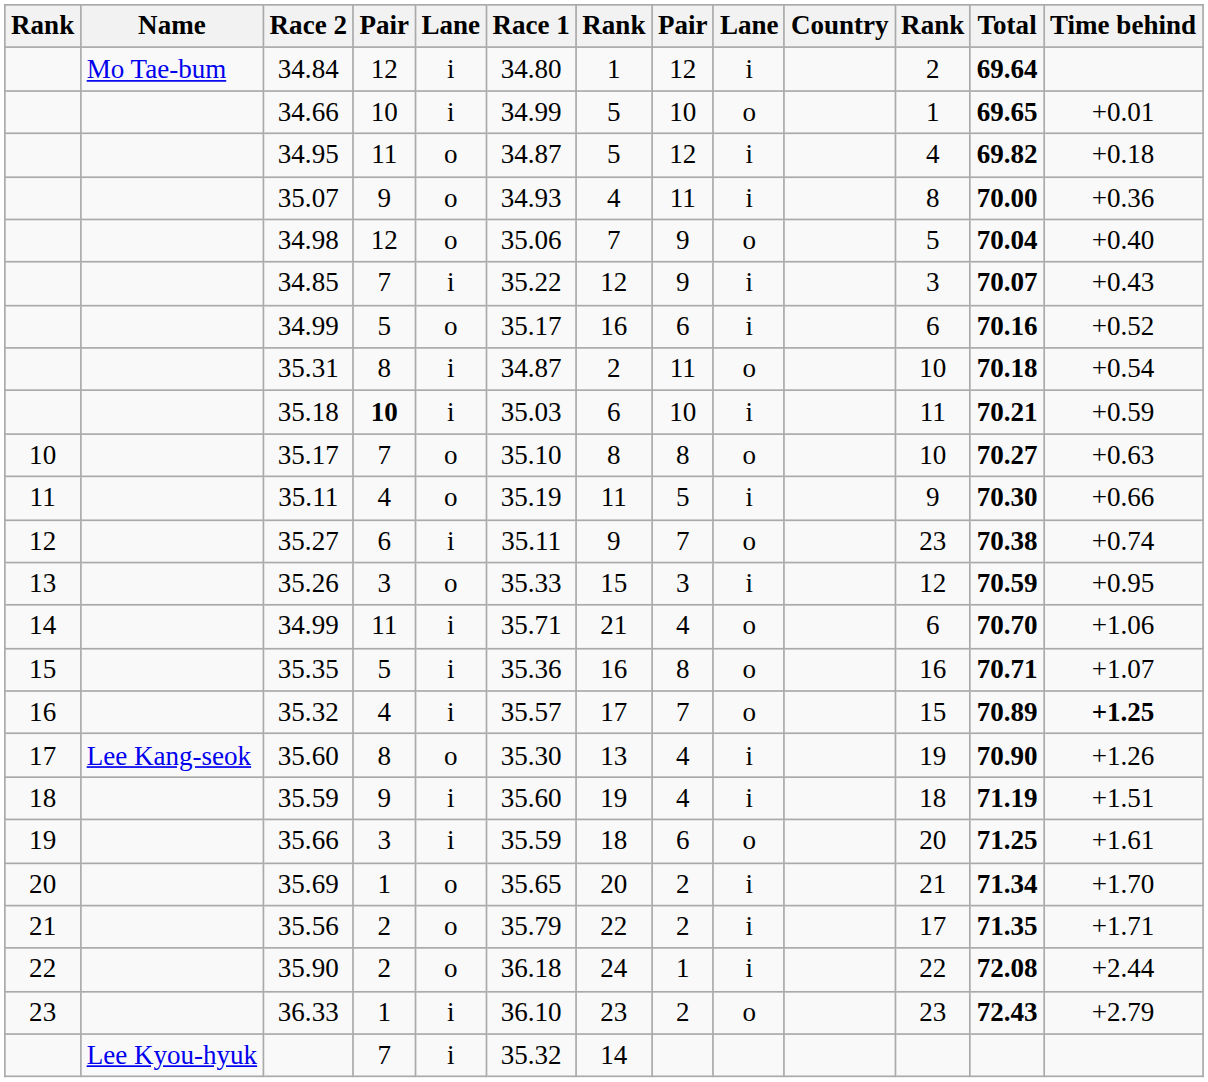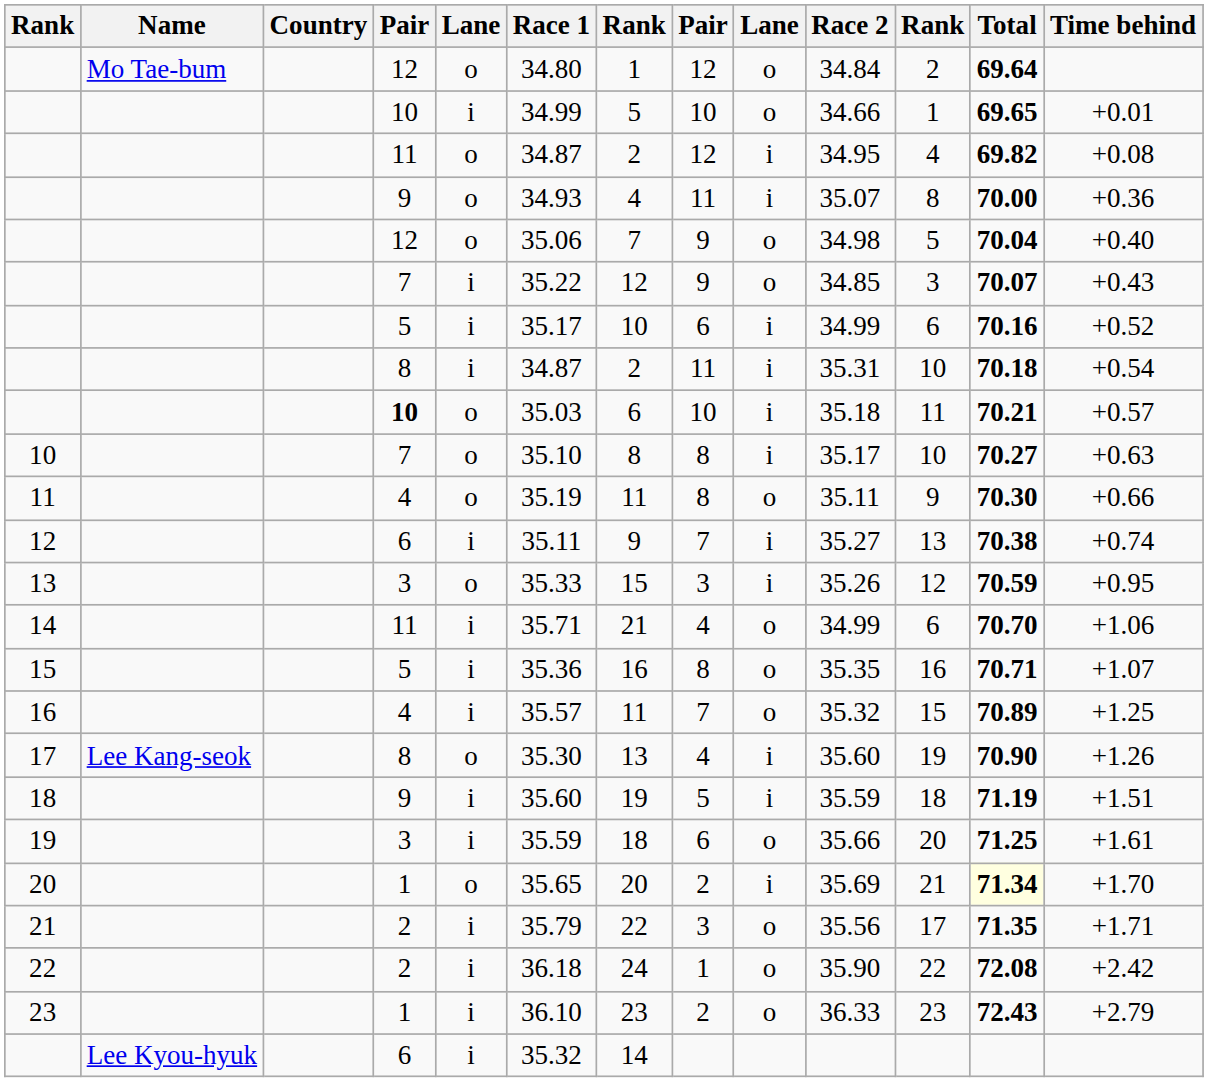columns swapped: (840, 25) <-> (308, 25)
(451, 68) i -> (471, 68) o
(749, 68) i -> (770, 68) o
(614, 154) 5 -> (634, 154) 2
(1123, 154) +0.18 -> (1123, 154) +0.08
(749, 283) i -> (770, 283) o
(451, 326) o -> (471, 326) i
(614, 326) 16 -> (634, 326) 10
(749, 369) o -> (770, 369) i
(451, 411) i -> (471, 411) o
(1123, 411) +0.59 -> (1123, 411) +0.57
(749, 454) o -> (770, 454) i
(683, 497) 5 -> (703, 497) 8
(749, 497) i -> (770, 497) o
(749, 540) o -> (770, 540) i
(933, 540) 23 -> (933, 540) 13
(614, 712) 17 -> (634, 712) 11
(1123, 712) bold -> (1123, 712) normal
(683, 797) 4 -> (703, 797) 5
(1007, 883) no background -> (1007, 883) lightyellow background
(451, 926) o -> (471, 926) i
(683, 926) 2 -> (703, 926) 3
(749, 926) i -> (770, 926) o
(451, 969) o -> (471, 969) i
(749, 969) i -> (770, 969) o
(1123, 969) +2.44 -> (1123, 969) +2.42
(384, 1055) 7 -> (404, 1055) 6
